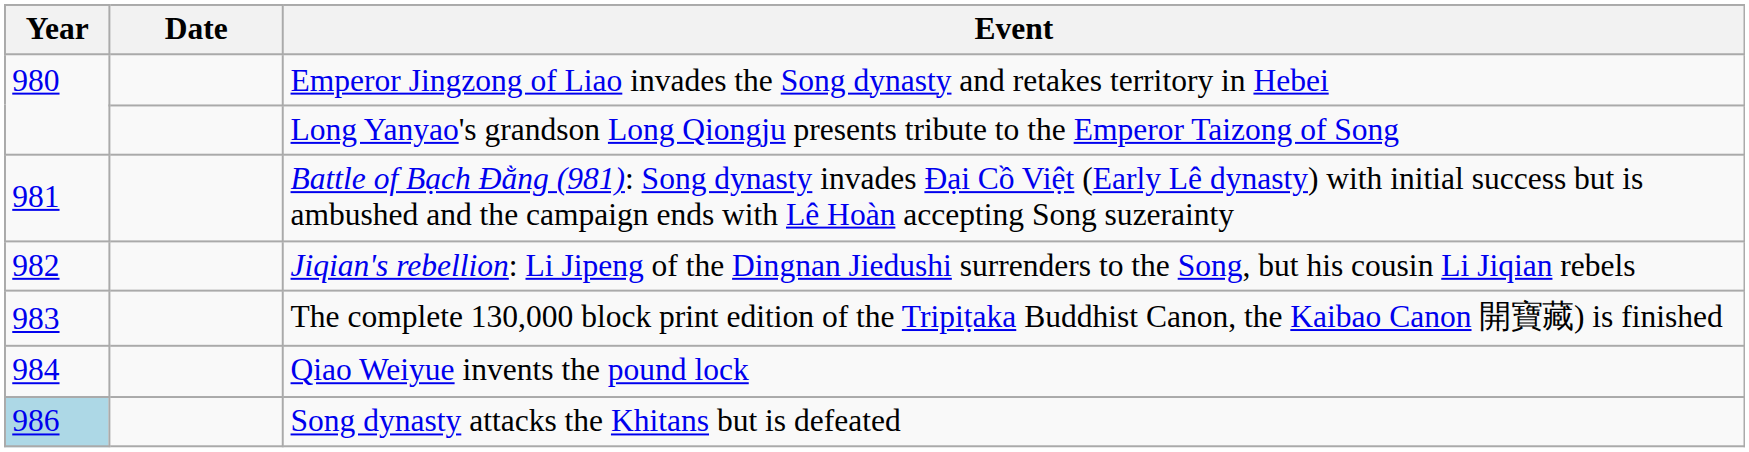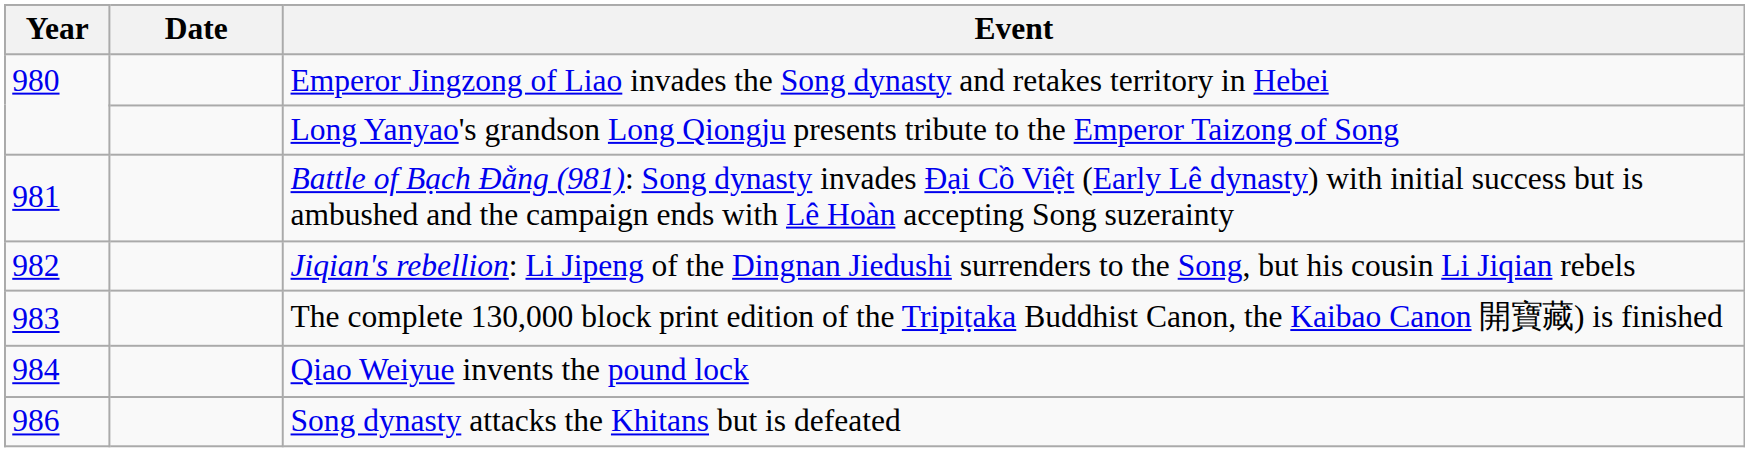(36, 420) lightblue background -> (36, 420) no background
